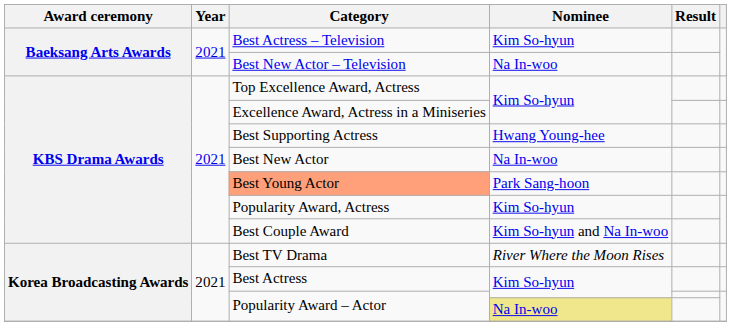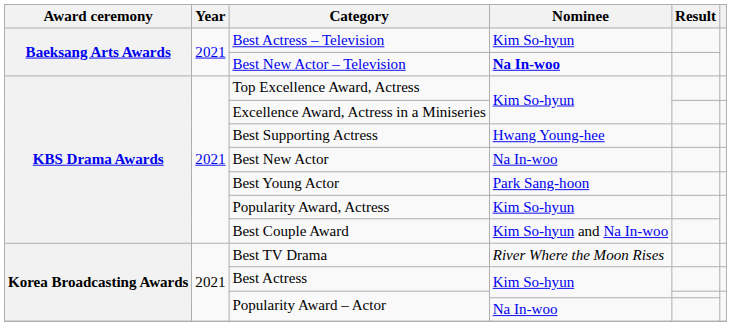(525, 64) normal -> (526, 64) bold
(286, 183) lightsalmon background -> (286, 183) no background
(525, 309) khaki background -> (525, 309) no background
